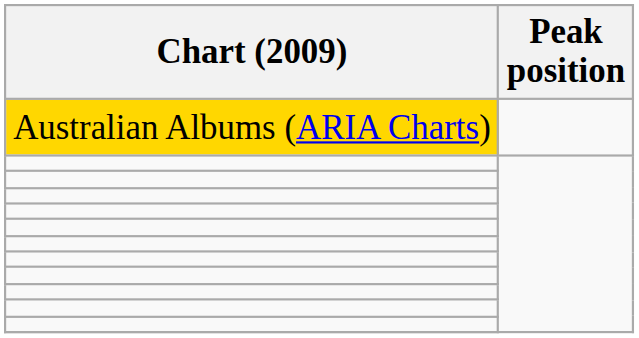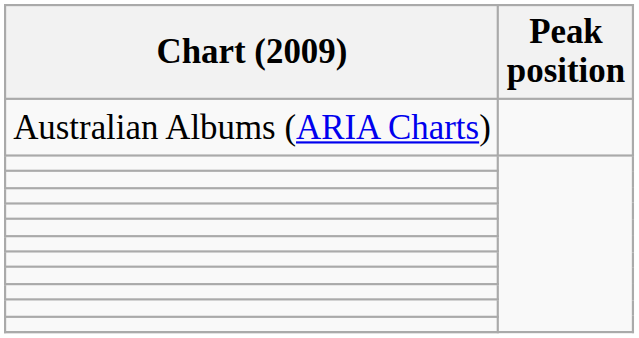(252, 126) gold background -> (252, 126) no background
